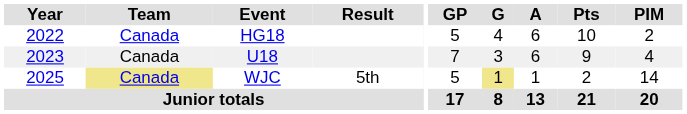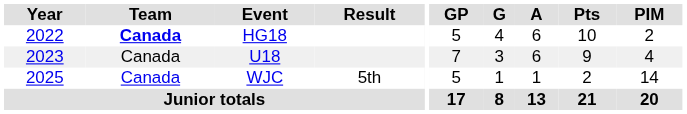(149, 35) normal -> (150, 35) bold
(149, 78) khaki background -> (150, 78) no background
(498, 78) khaki background -> (499, 78) no background
